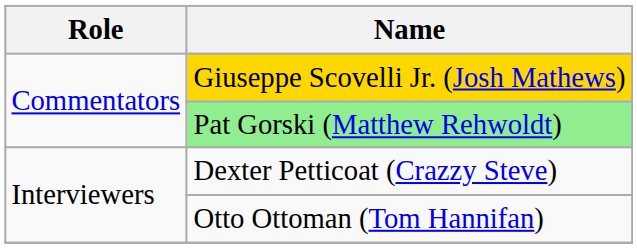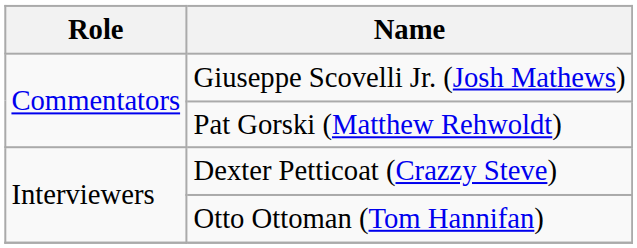(409, 76) gold background -> (409, 76) no background
(378, 123) lightgreen background -> (378, 123) no background
